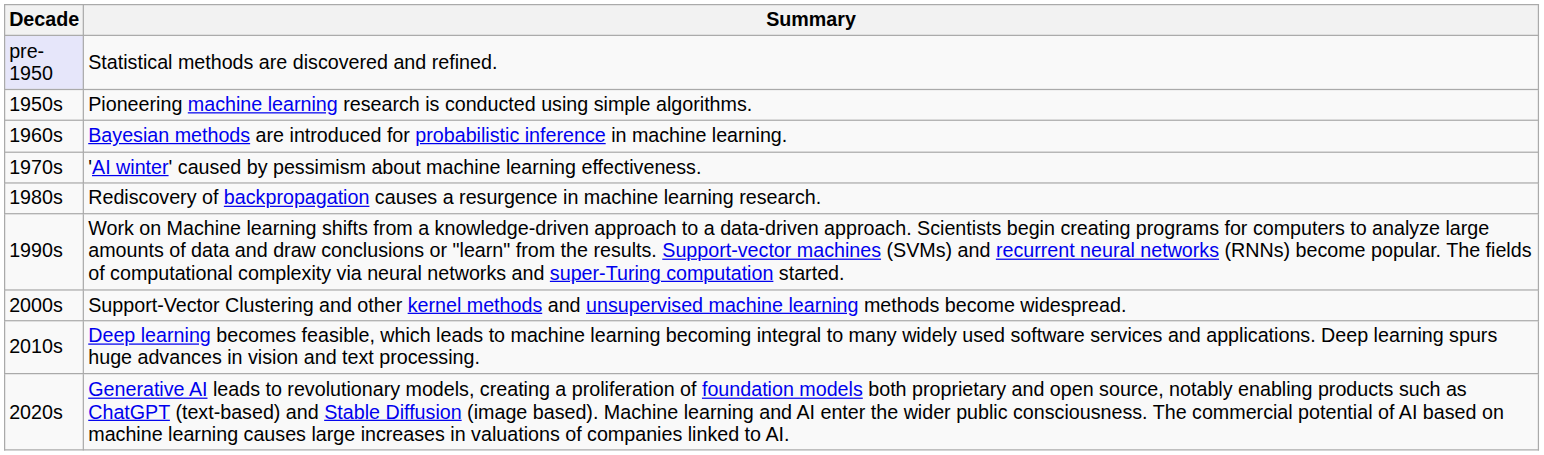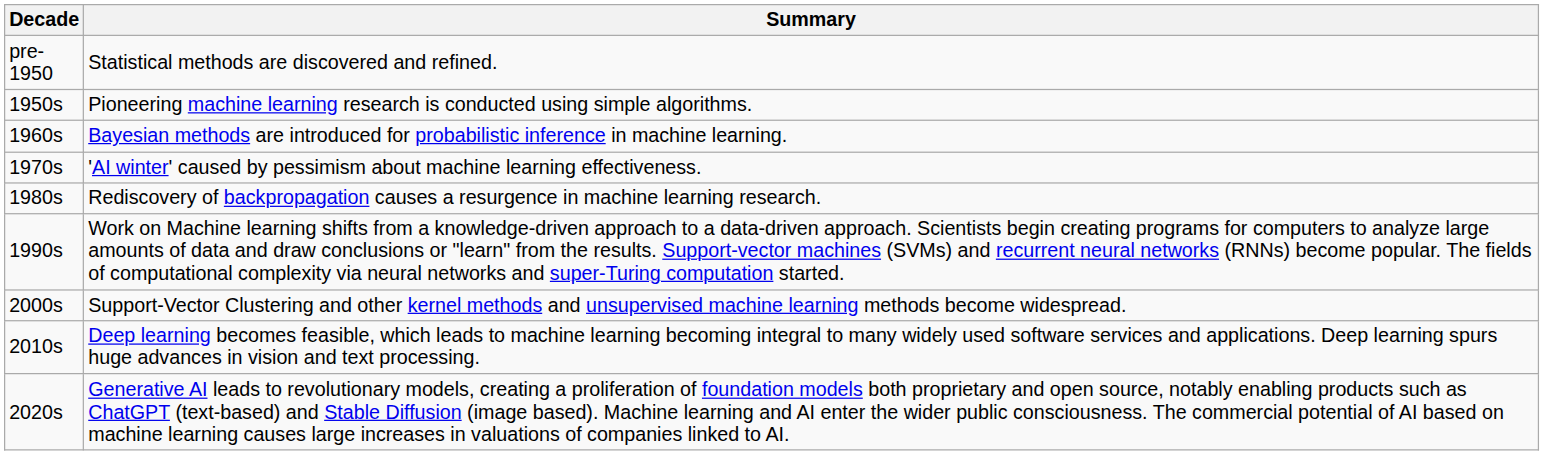(31, 62) lavender background -> (31, 62) no background
